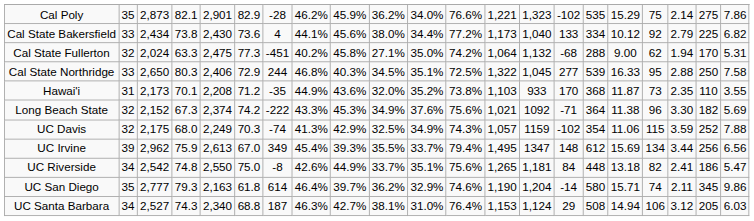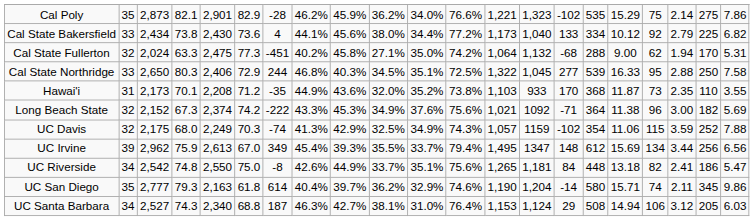(682, 110) 3.30 -> (682, 110) 3.00
(311, 187) 46.4% -> (311, 187) 40.4%
